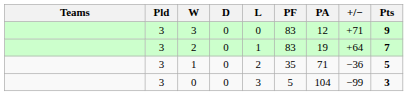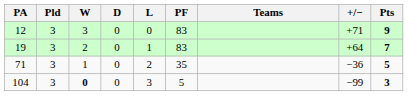columns swapped: (75, 13) <-> (323, 13)
(194, 82) normal -> (85, 82) bold
